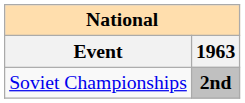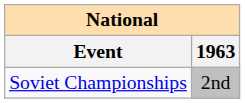(216, 82) bold -> (216, 82) normal
